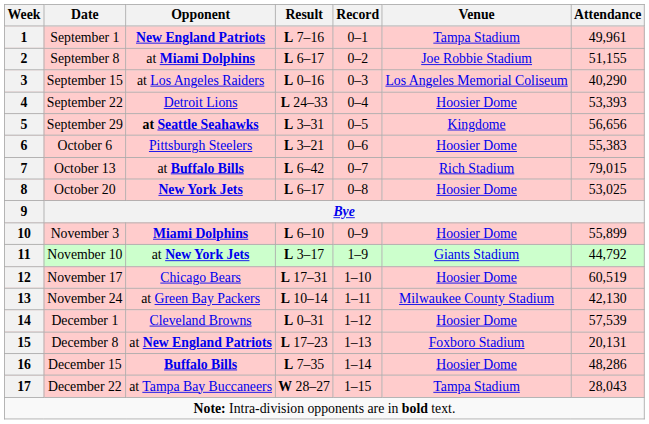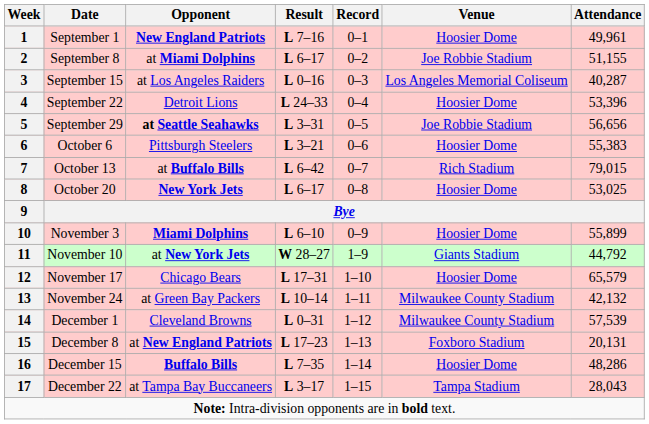(477, 37) Tampa Stadium -> (477, 37) Hoosier Dome
(608, 80) 40,290 -> (608, 80) 40,287
(608, 102) 53,393 -> (608, 102) 53,396
(477, 124) Kingdome -> (477, 124) Joe Robbie Stadium
(304, 255) L 3–17 -> (304, 255) W 28–27
(608, 277) 60,519 -> (608, 277) 65,579
(608, 299) 42,130 -> (608, 299) 42,132
(477, 320) Hoosier Dome -> (477, 320) Milwaukee County Stadium
(304, 386) W 28–27 -> (304, 386) L 3–17
